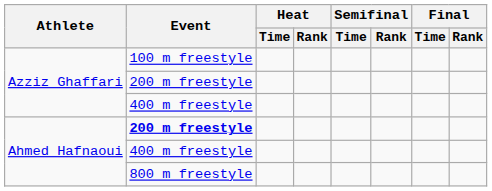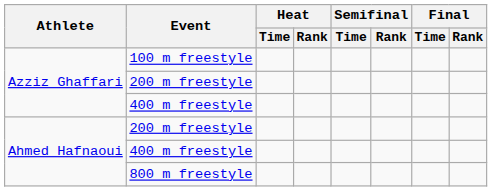(191, 128) bold -> (191, 128) normal
